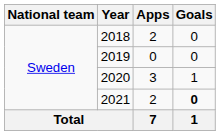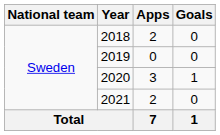(194, 99) bold -> (194, 99) normal
